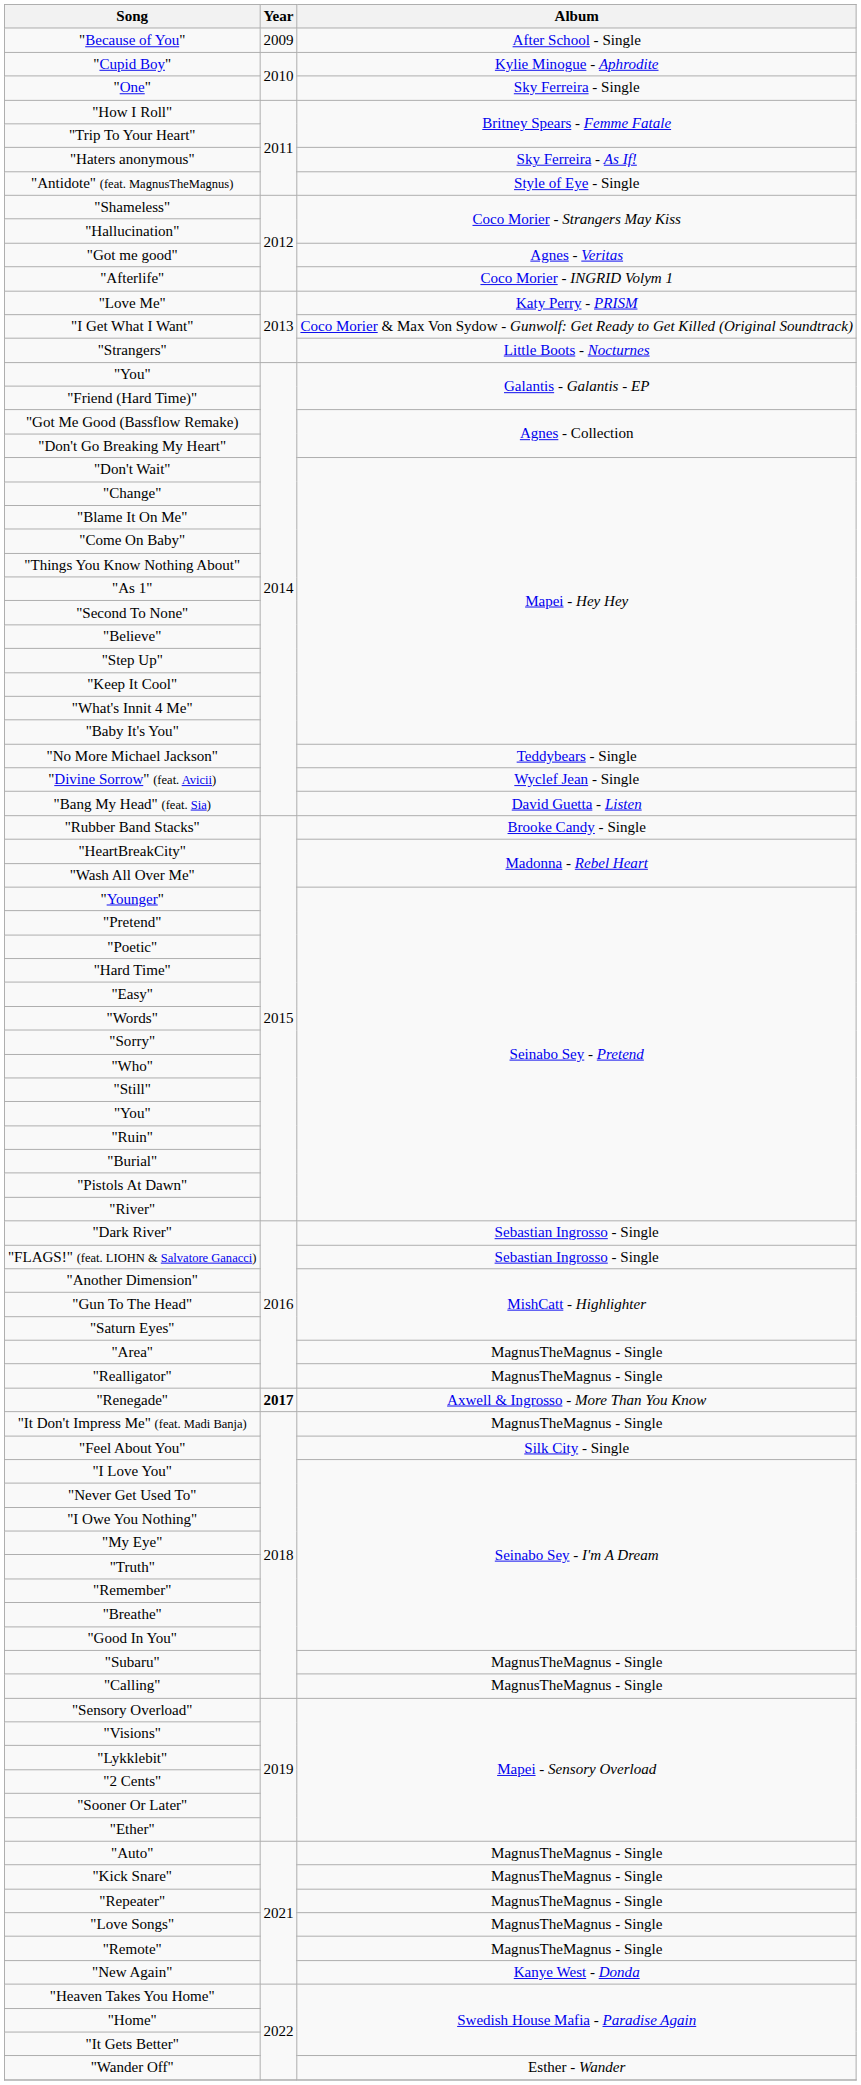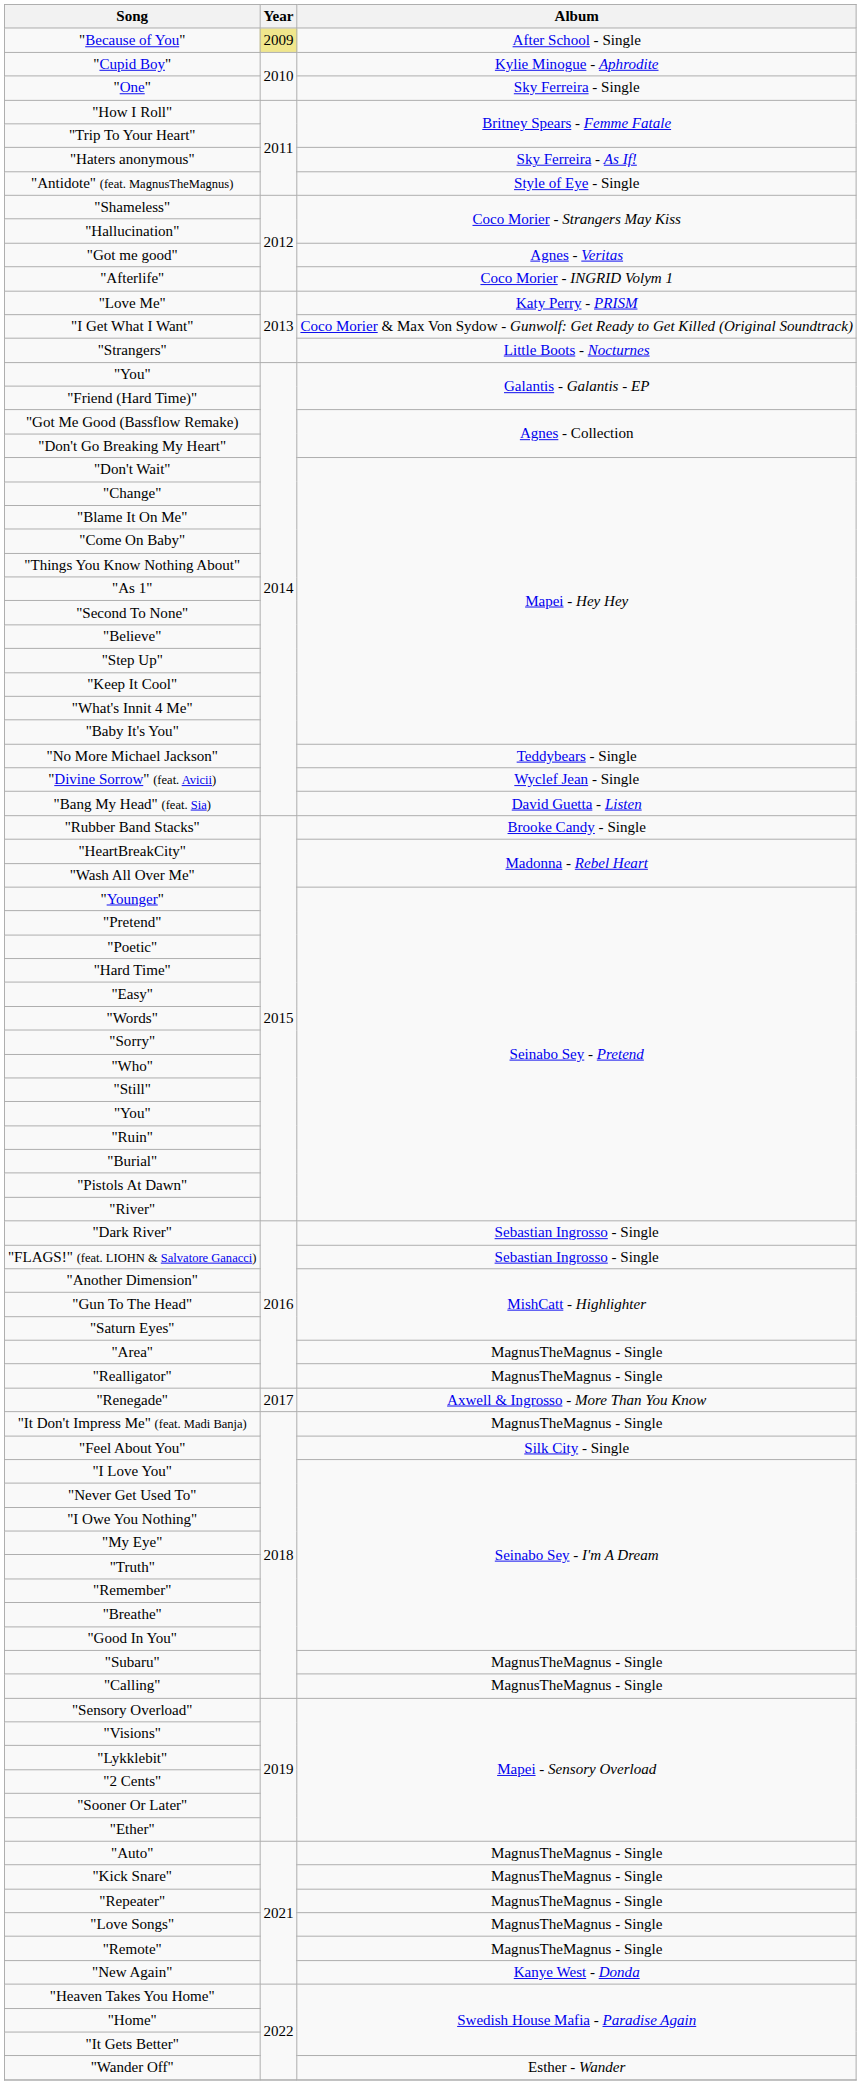(278, 40) no background -> (278, 40) khaki background
(278, 1399) bold -> (278, 1399) normal
